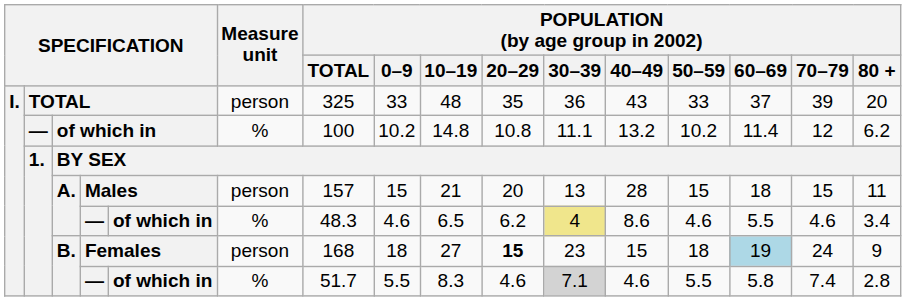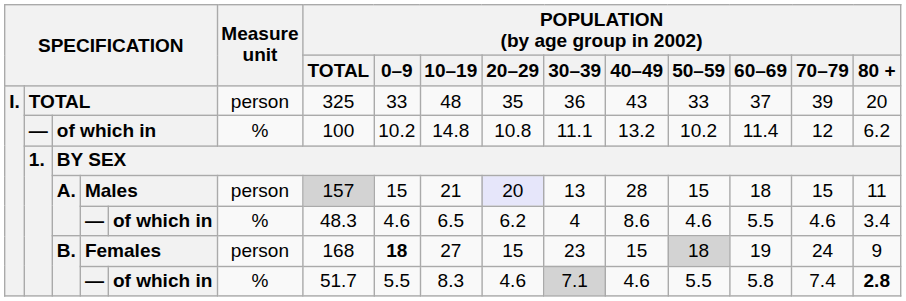(338, 190) no background -> (338, 190) lightgrey background
(513, 190) no background -> (513, 190) lavender background
(575, 220) khaki background -> (575, 220) no background
(397, 250) normal -> (397, 250) bold
(513, 250) bold -> (513, 250) normal
(699, 250) no background -> (699, 250) lightgrey background
(761, 250) lightblue background -> (761, 250) no background
(877, 280) normal -> (877, 280) bold
